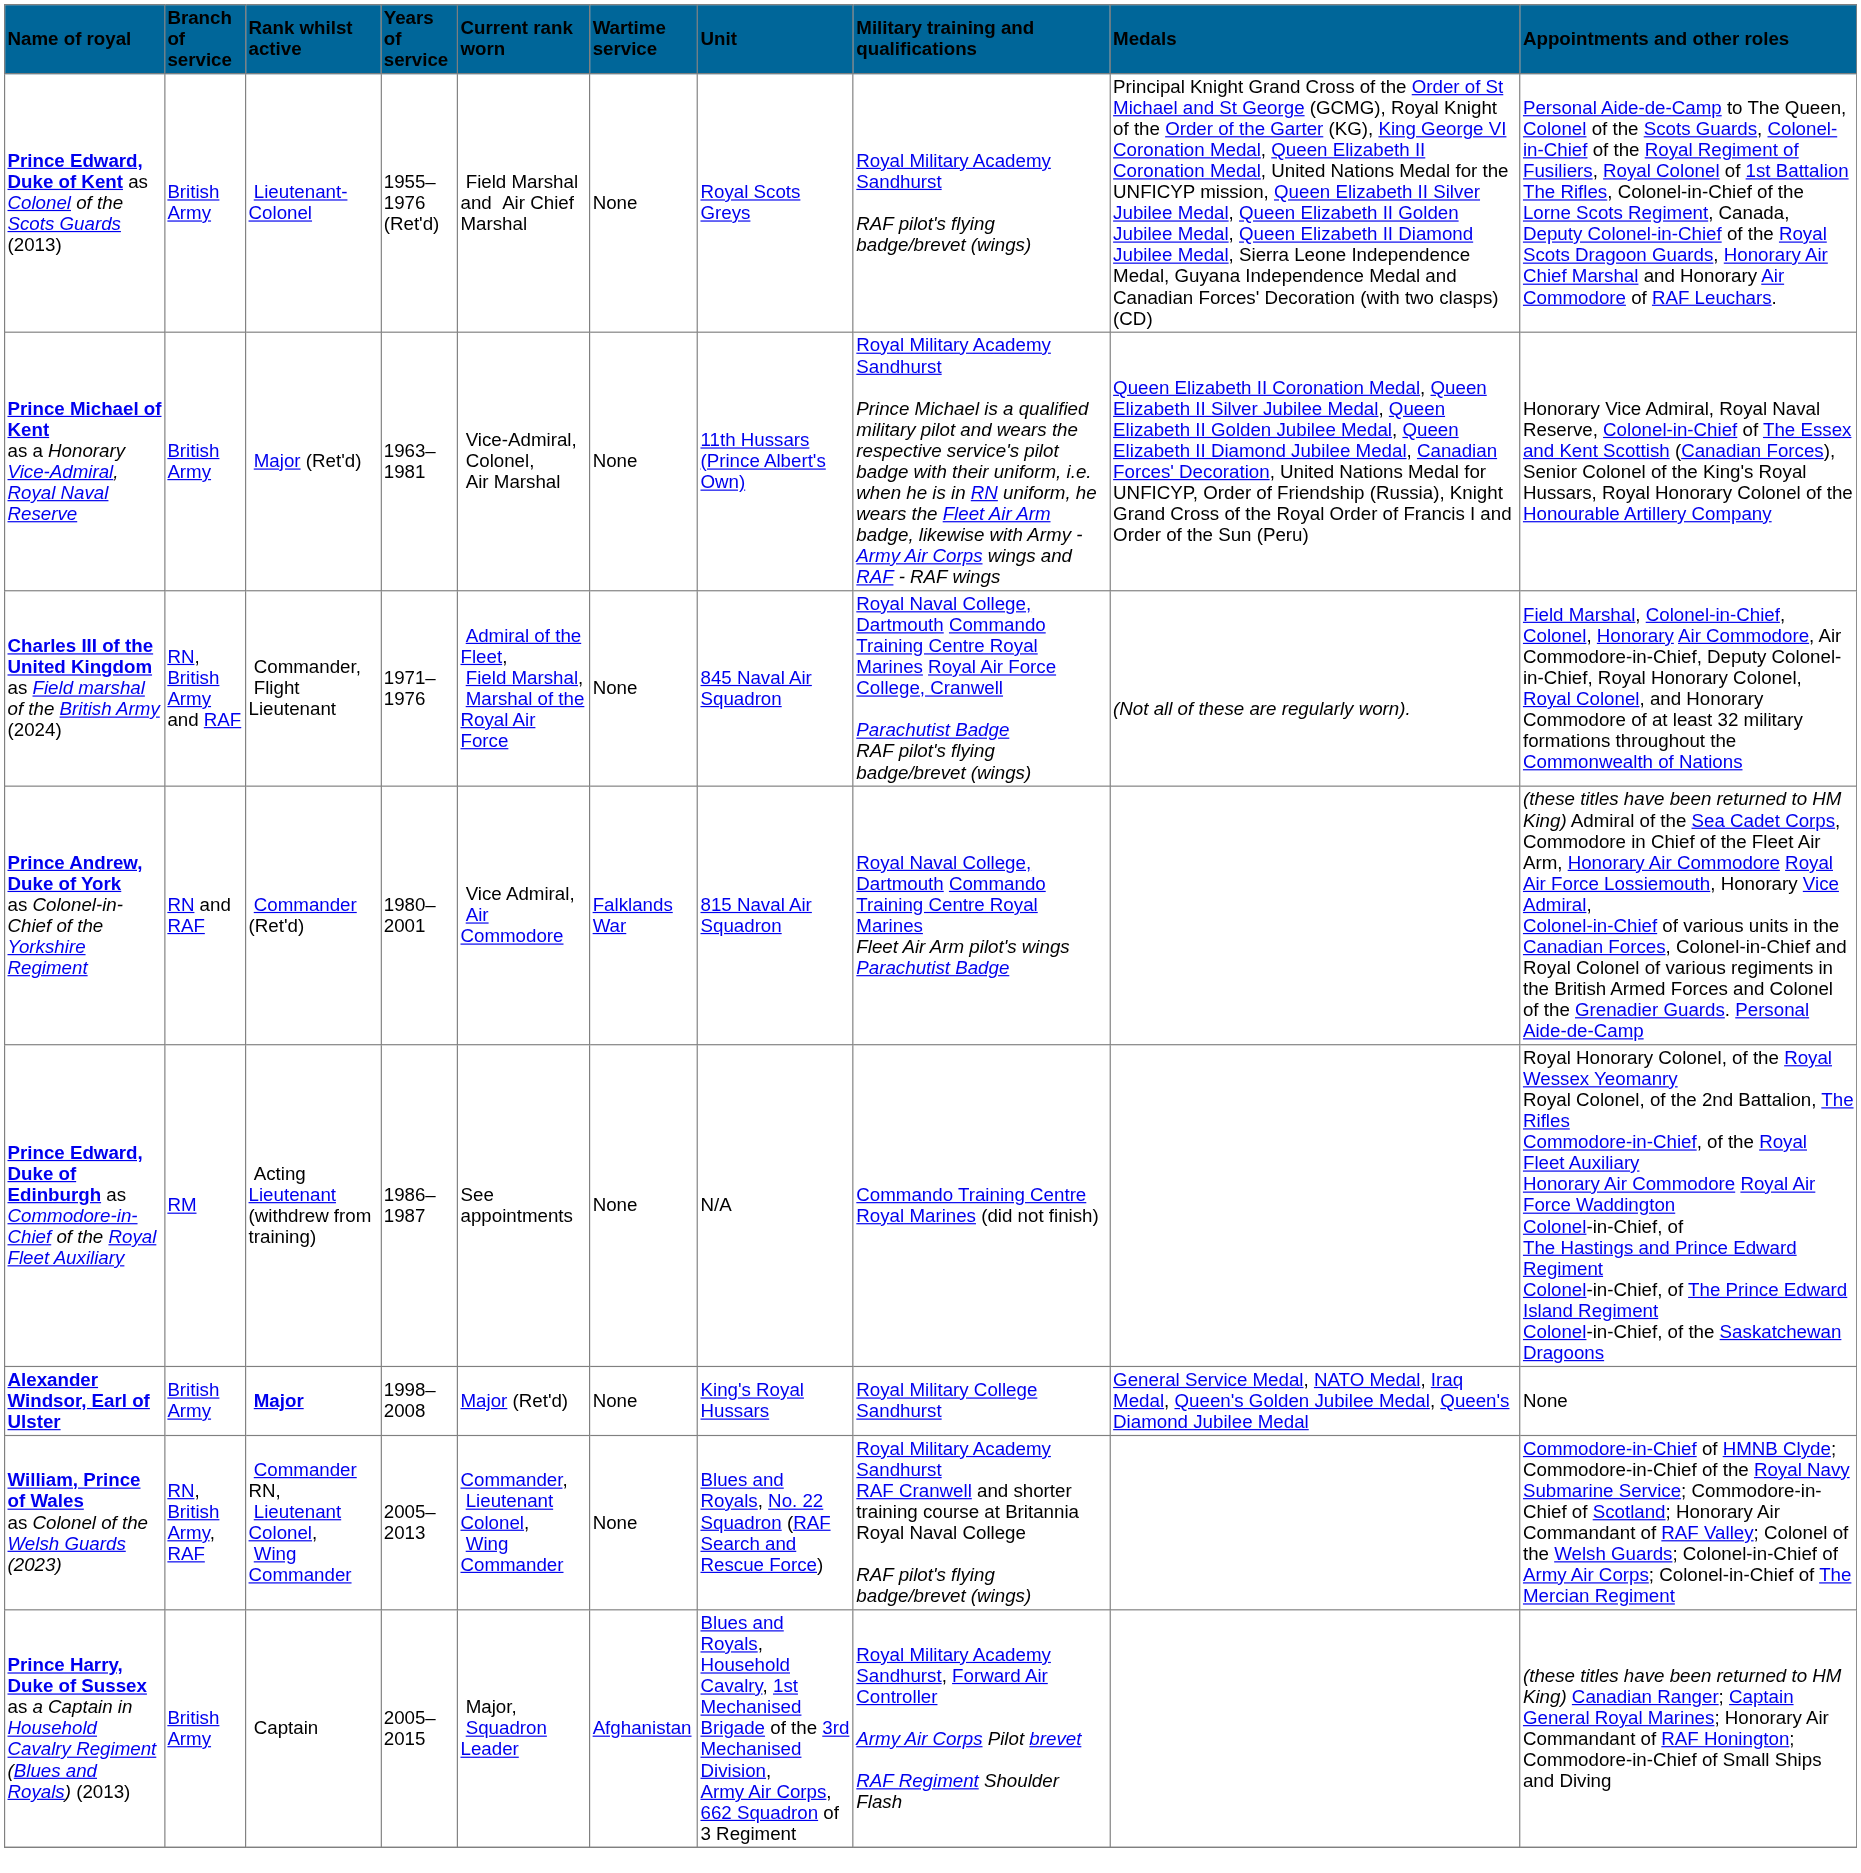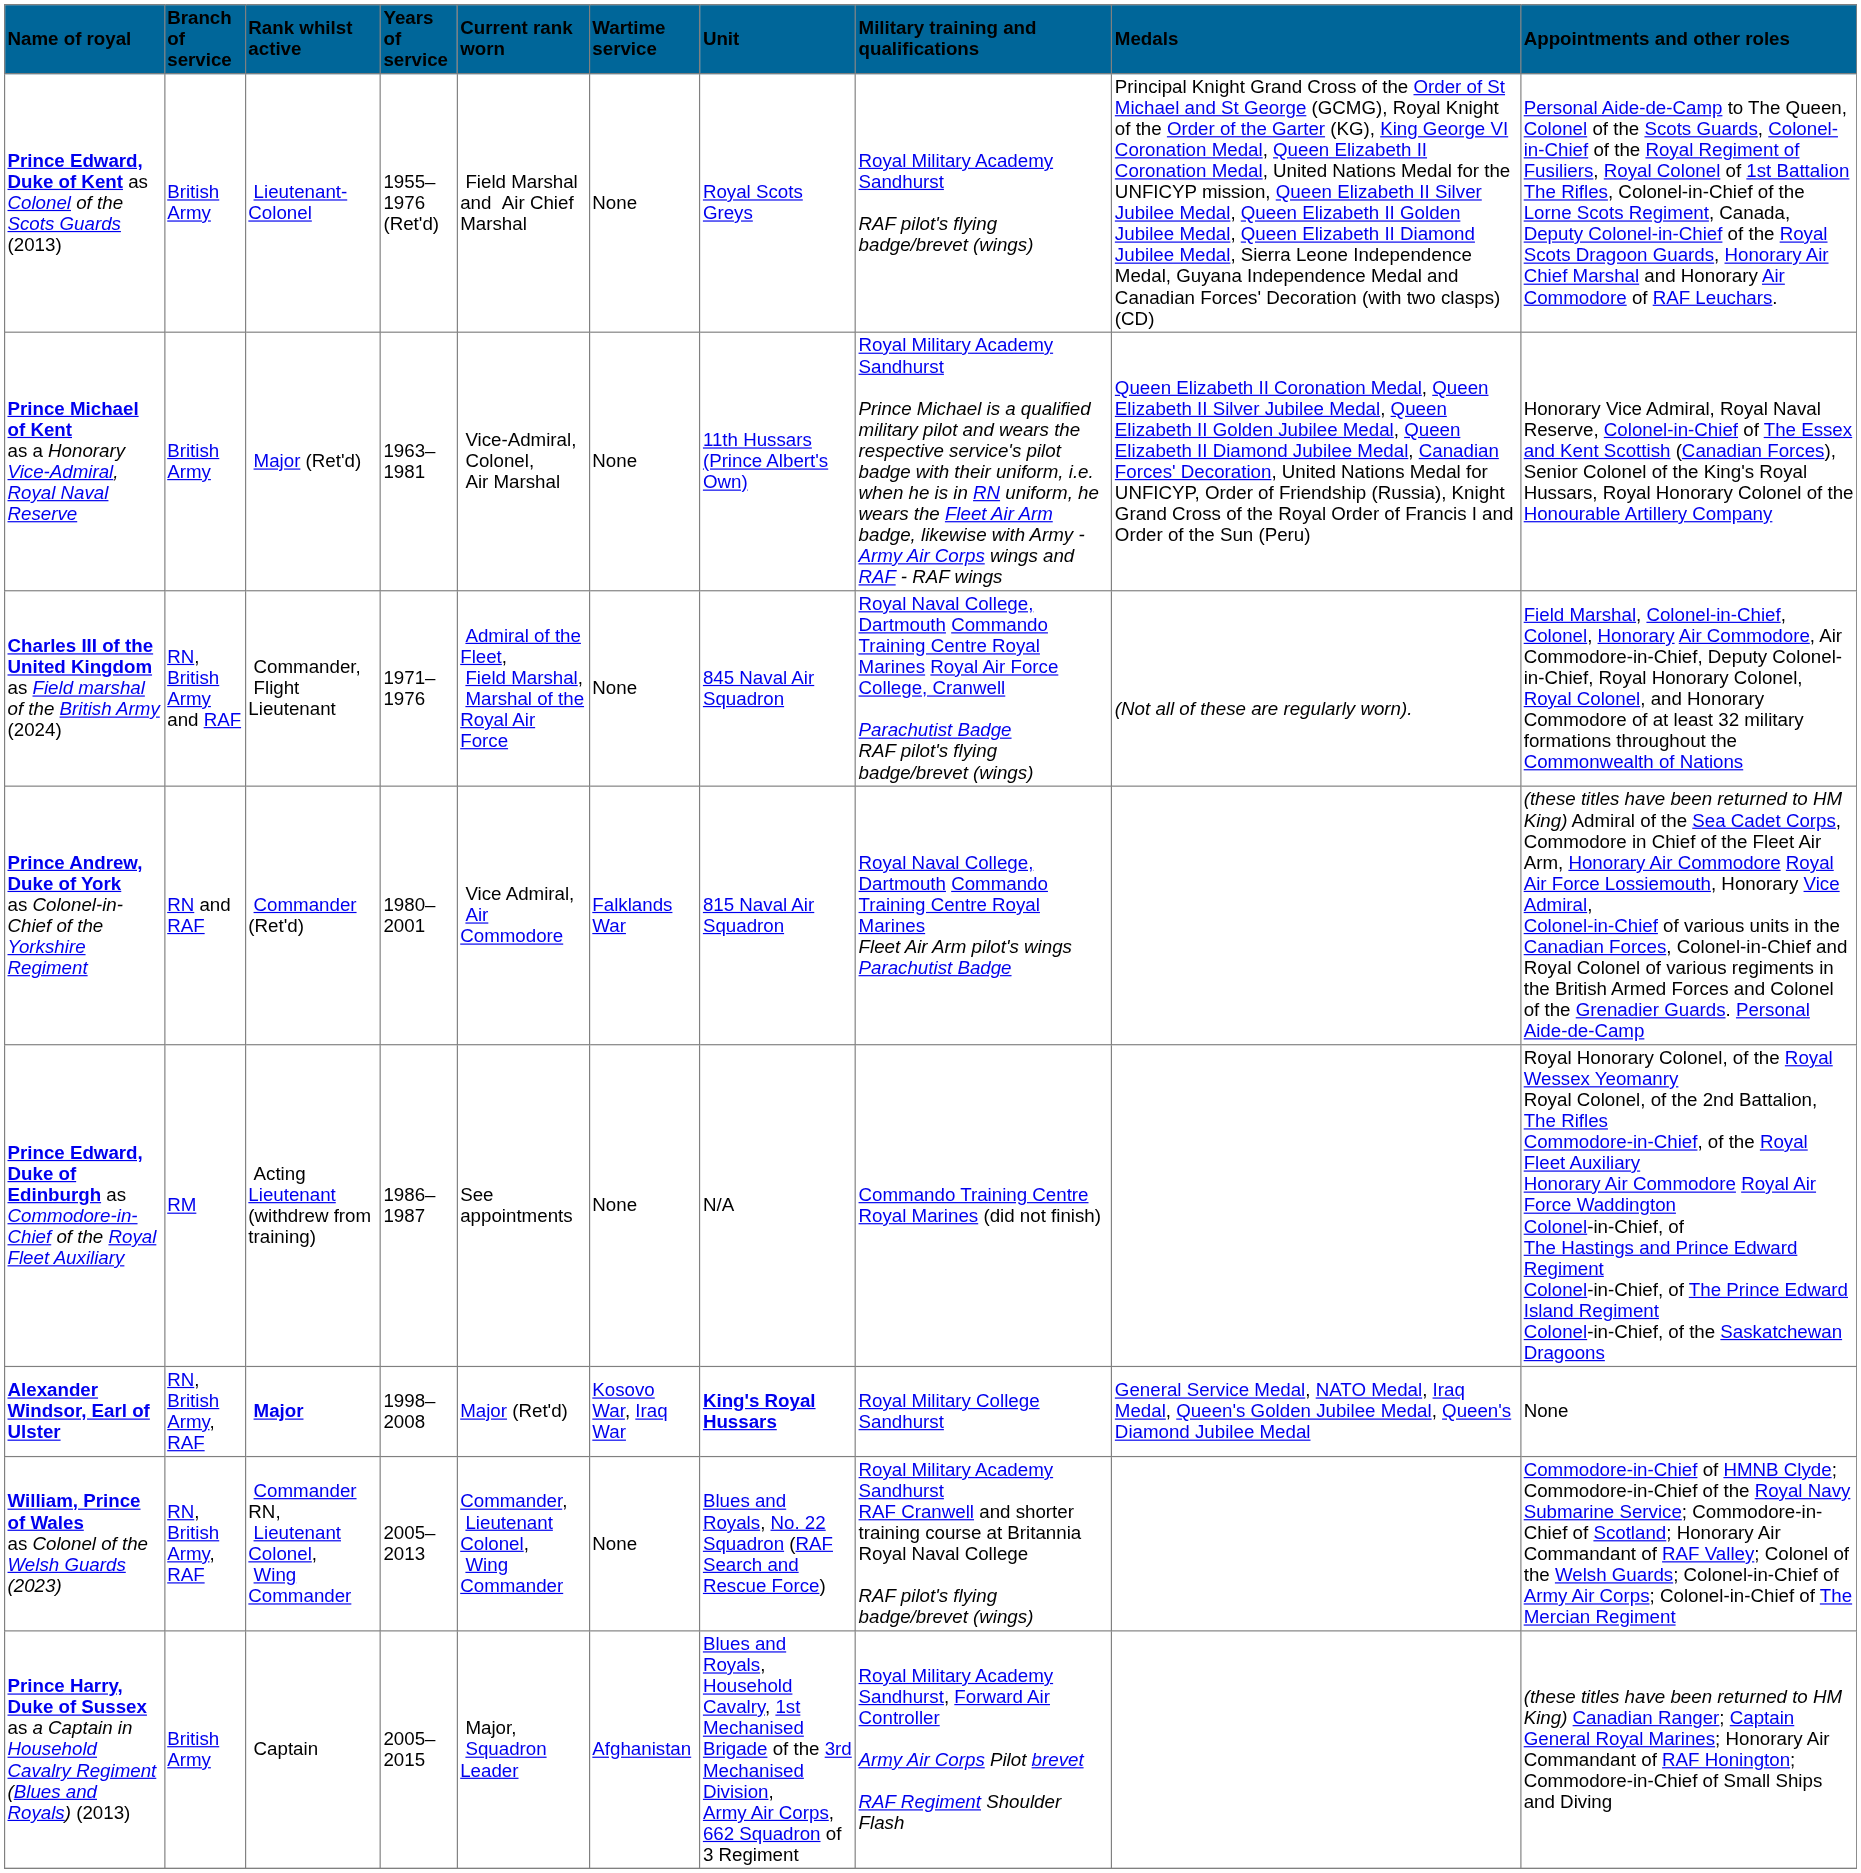(193, 1400) British Army -> (193, 1411) RN, British Army, RAF
(615, 1400) None -> (630, 1411) Kosovo War, Iraq War
(752, 1400) normal -> (759, 1411) bold
